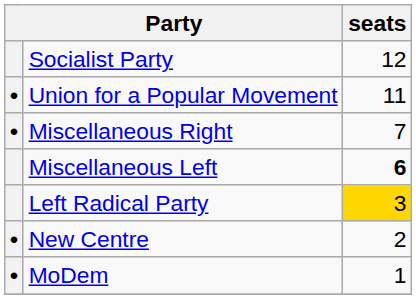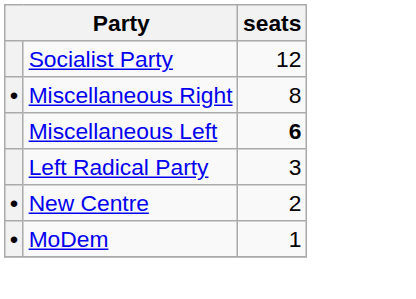- row: (183, 95)
(400, 131) 7 -> (295, 95) 8
(400, 203) gold background -> (295, 167) no background
